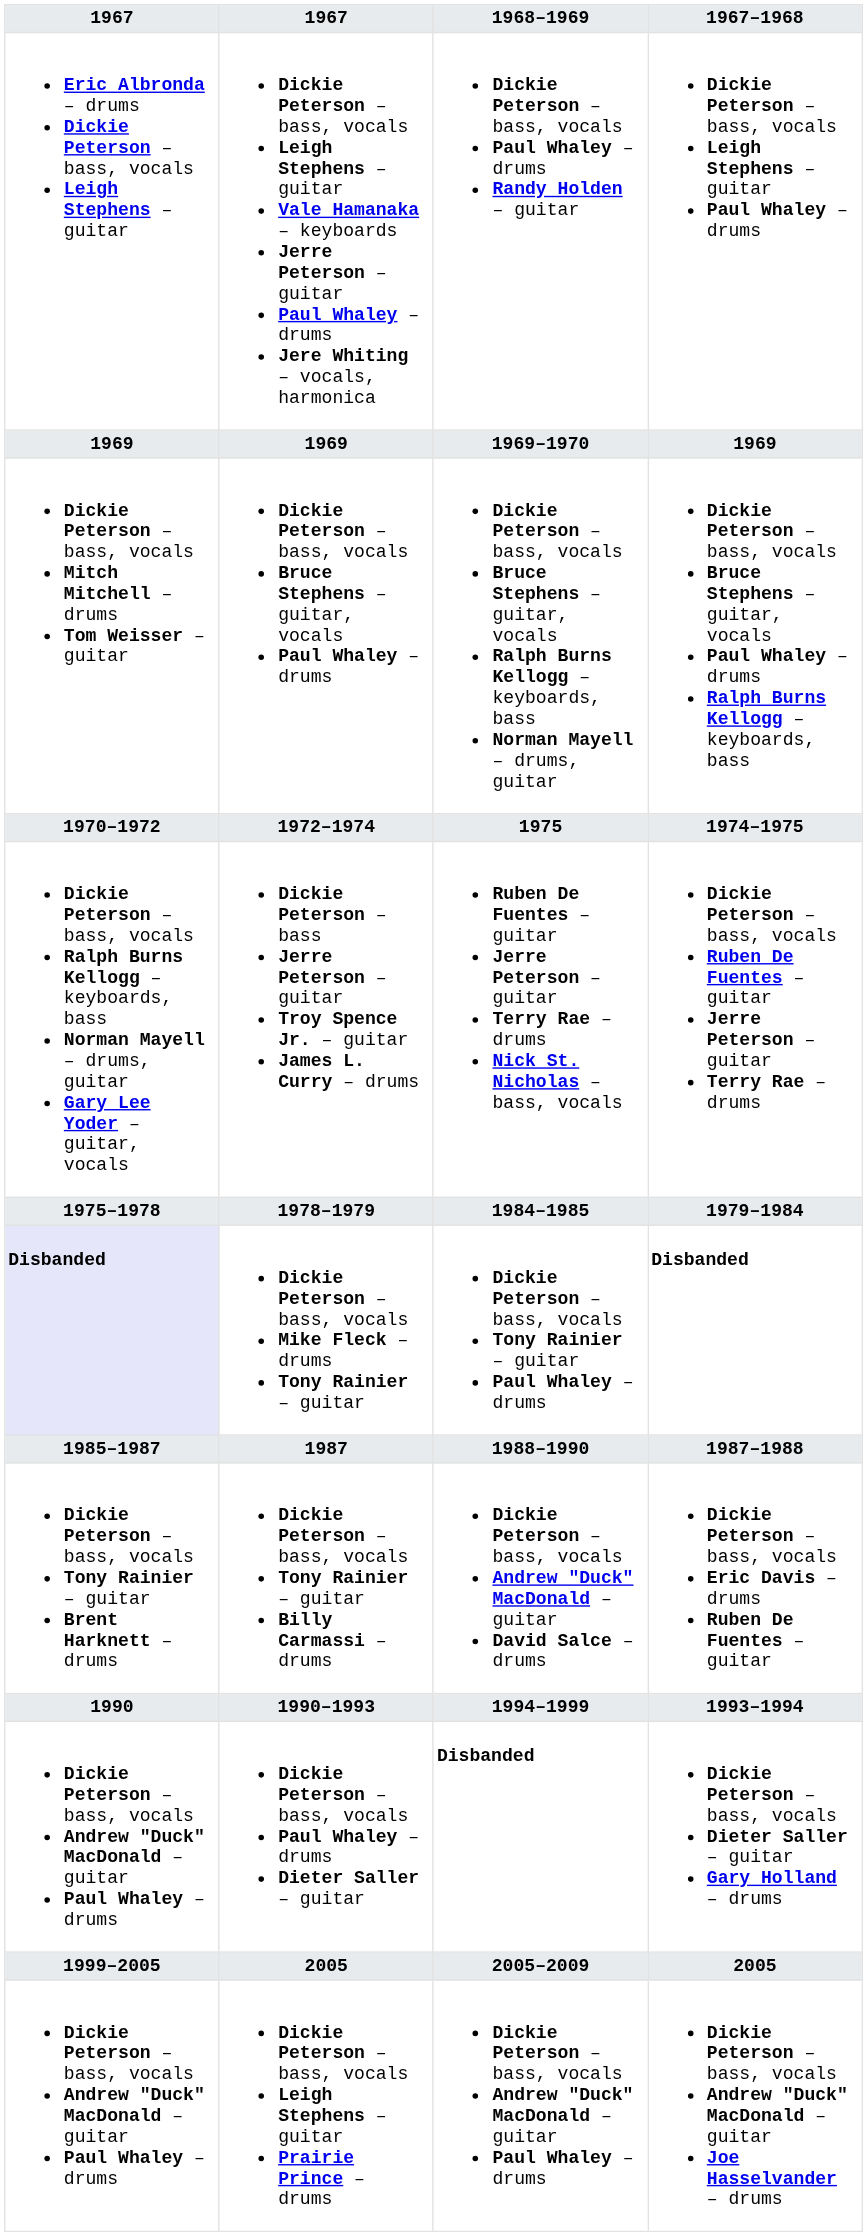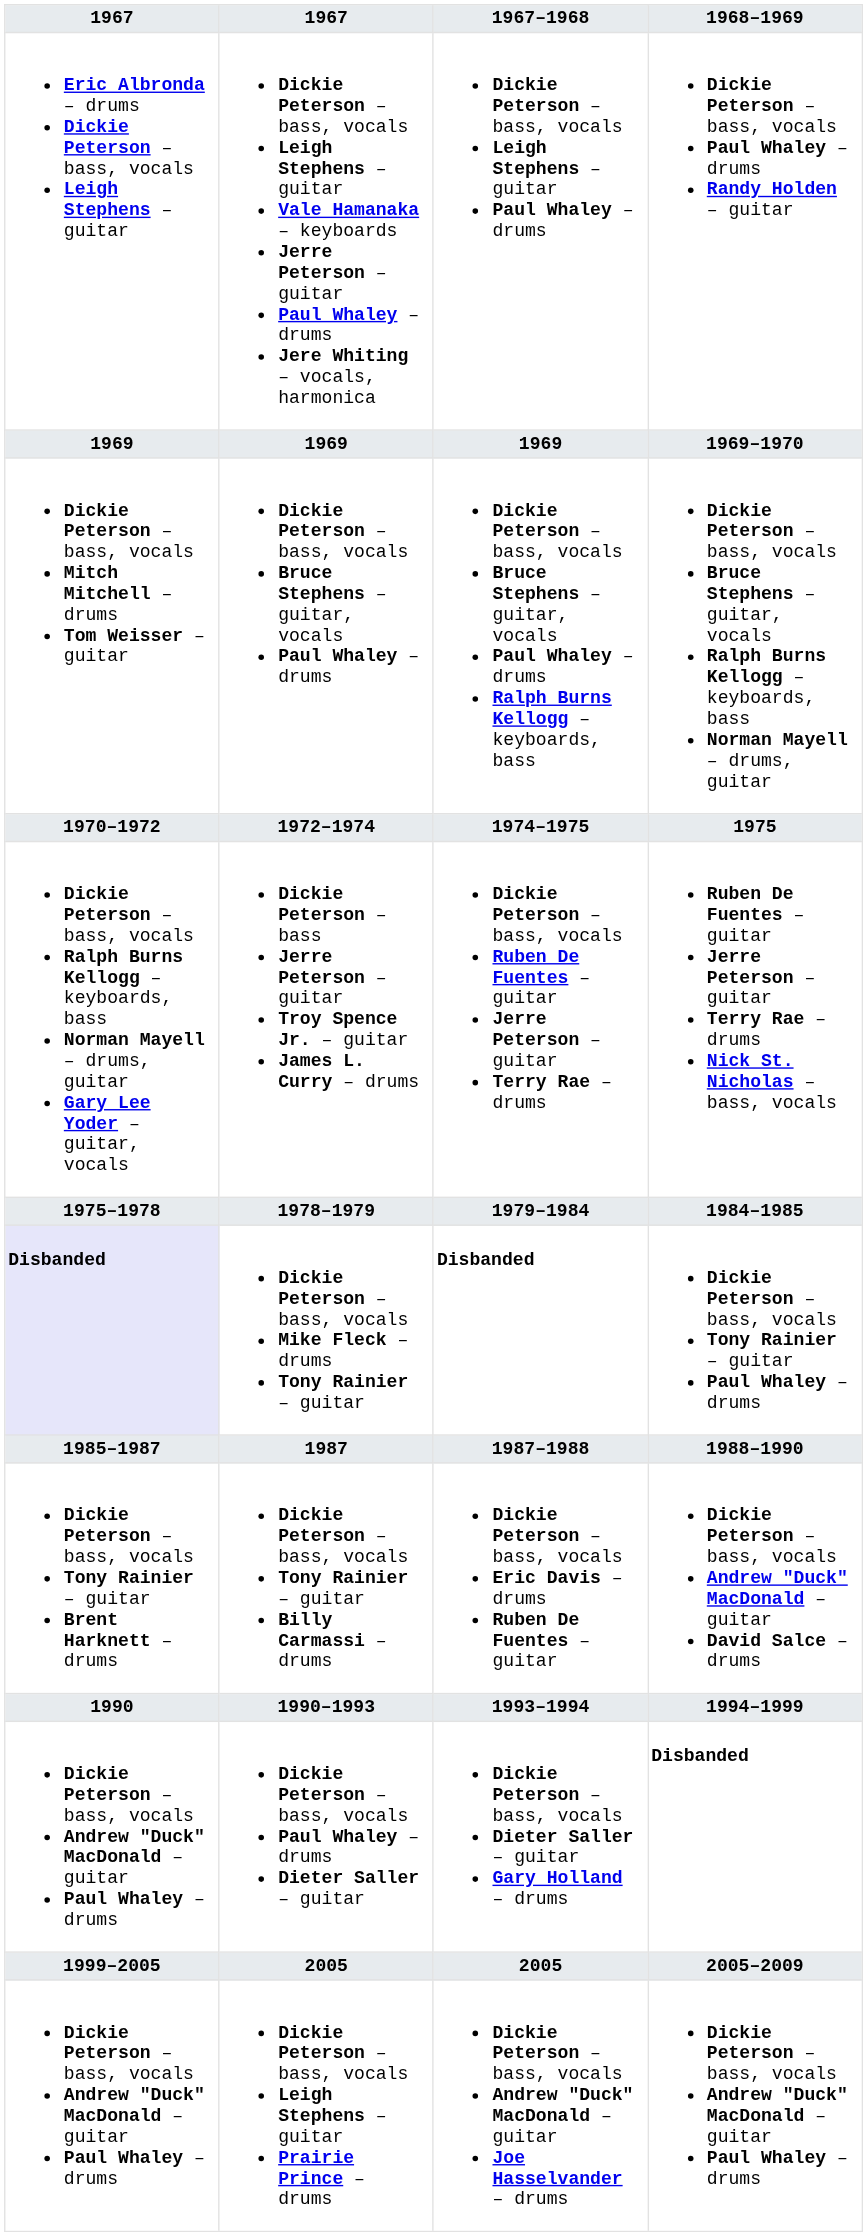columns swapped: (755, 19) <-> (541, 19)
